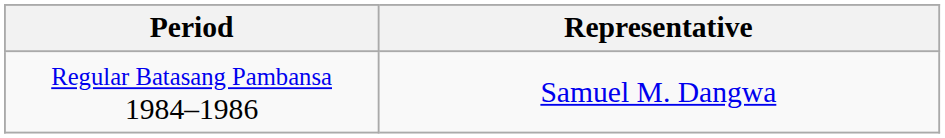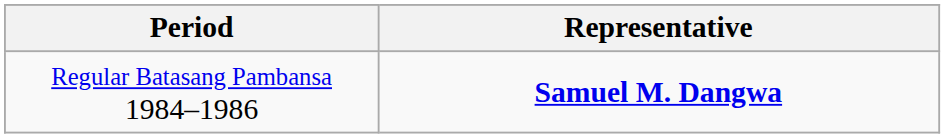(658, 91) normal -> (658, 91) bold
